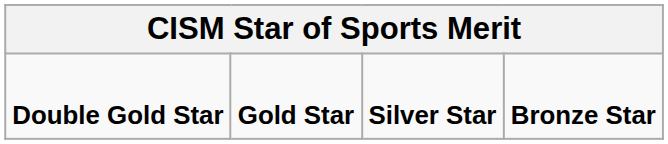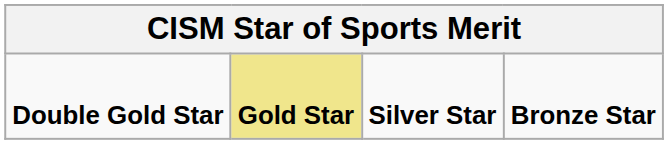(296, 115) no background -> (296, 115) khaki background
